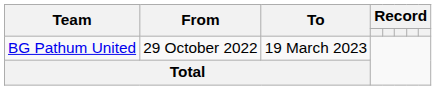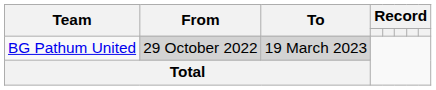(200, 48) no background -> (200, 48) lightgrey background
(316, 48) no background -> (316, 48) lightgrey background
